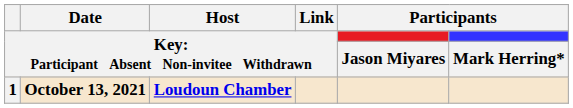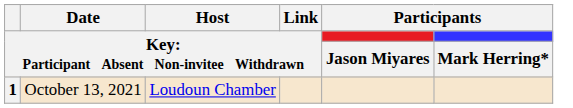(85, 90) bold -> (83, 90) normal
(223, 90) bold -> (213, 90) normal
